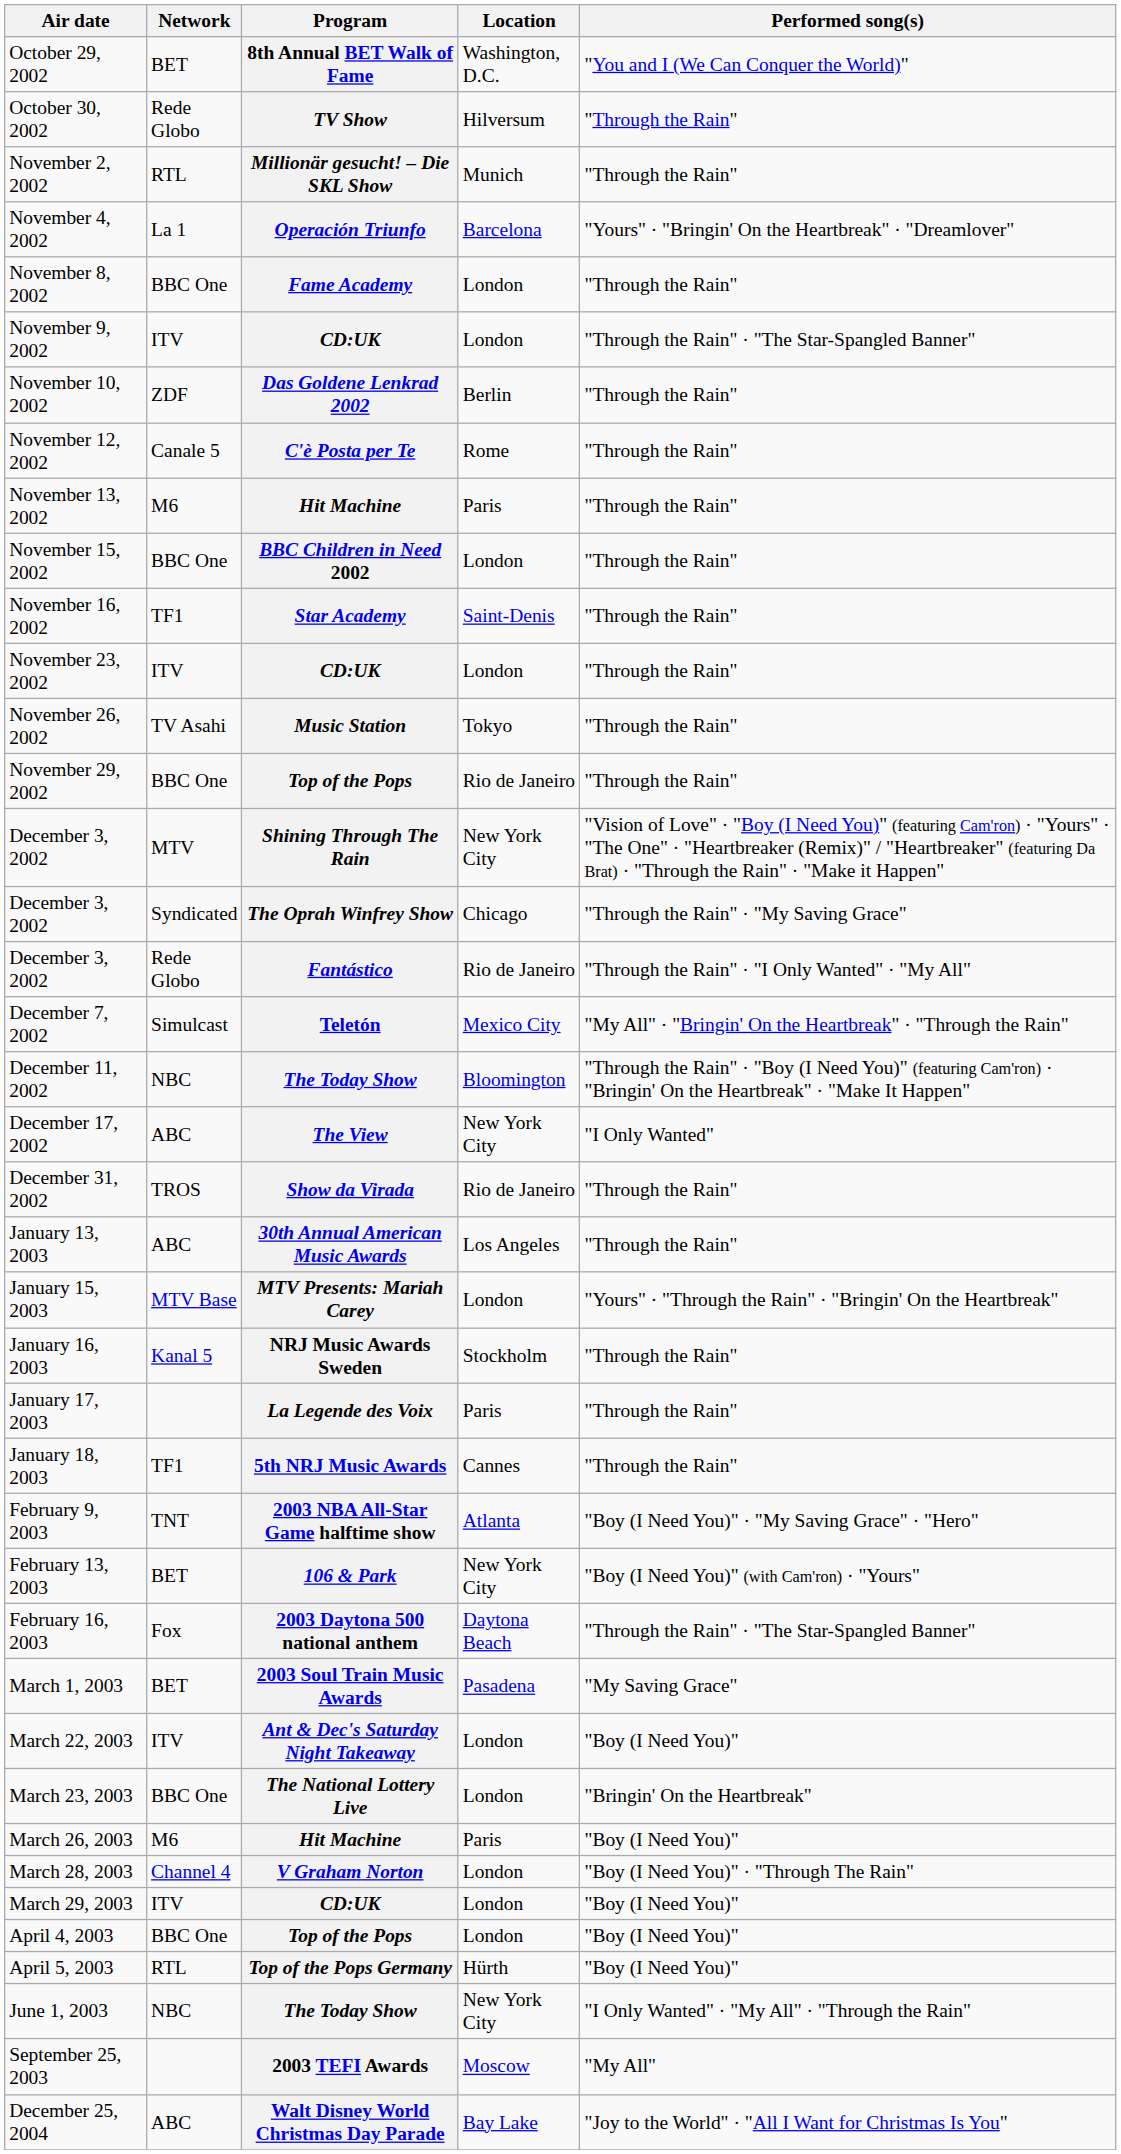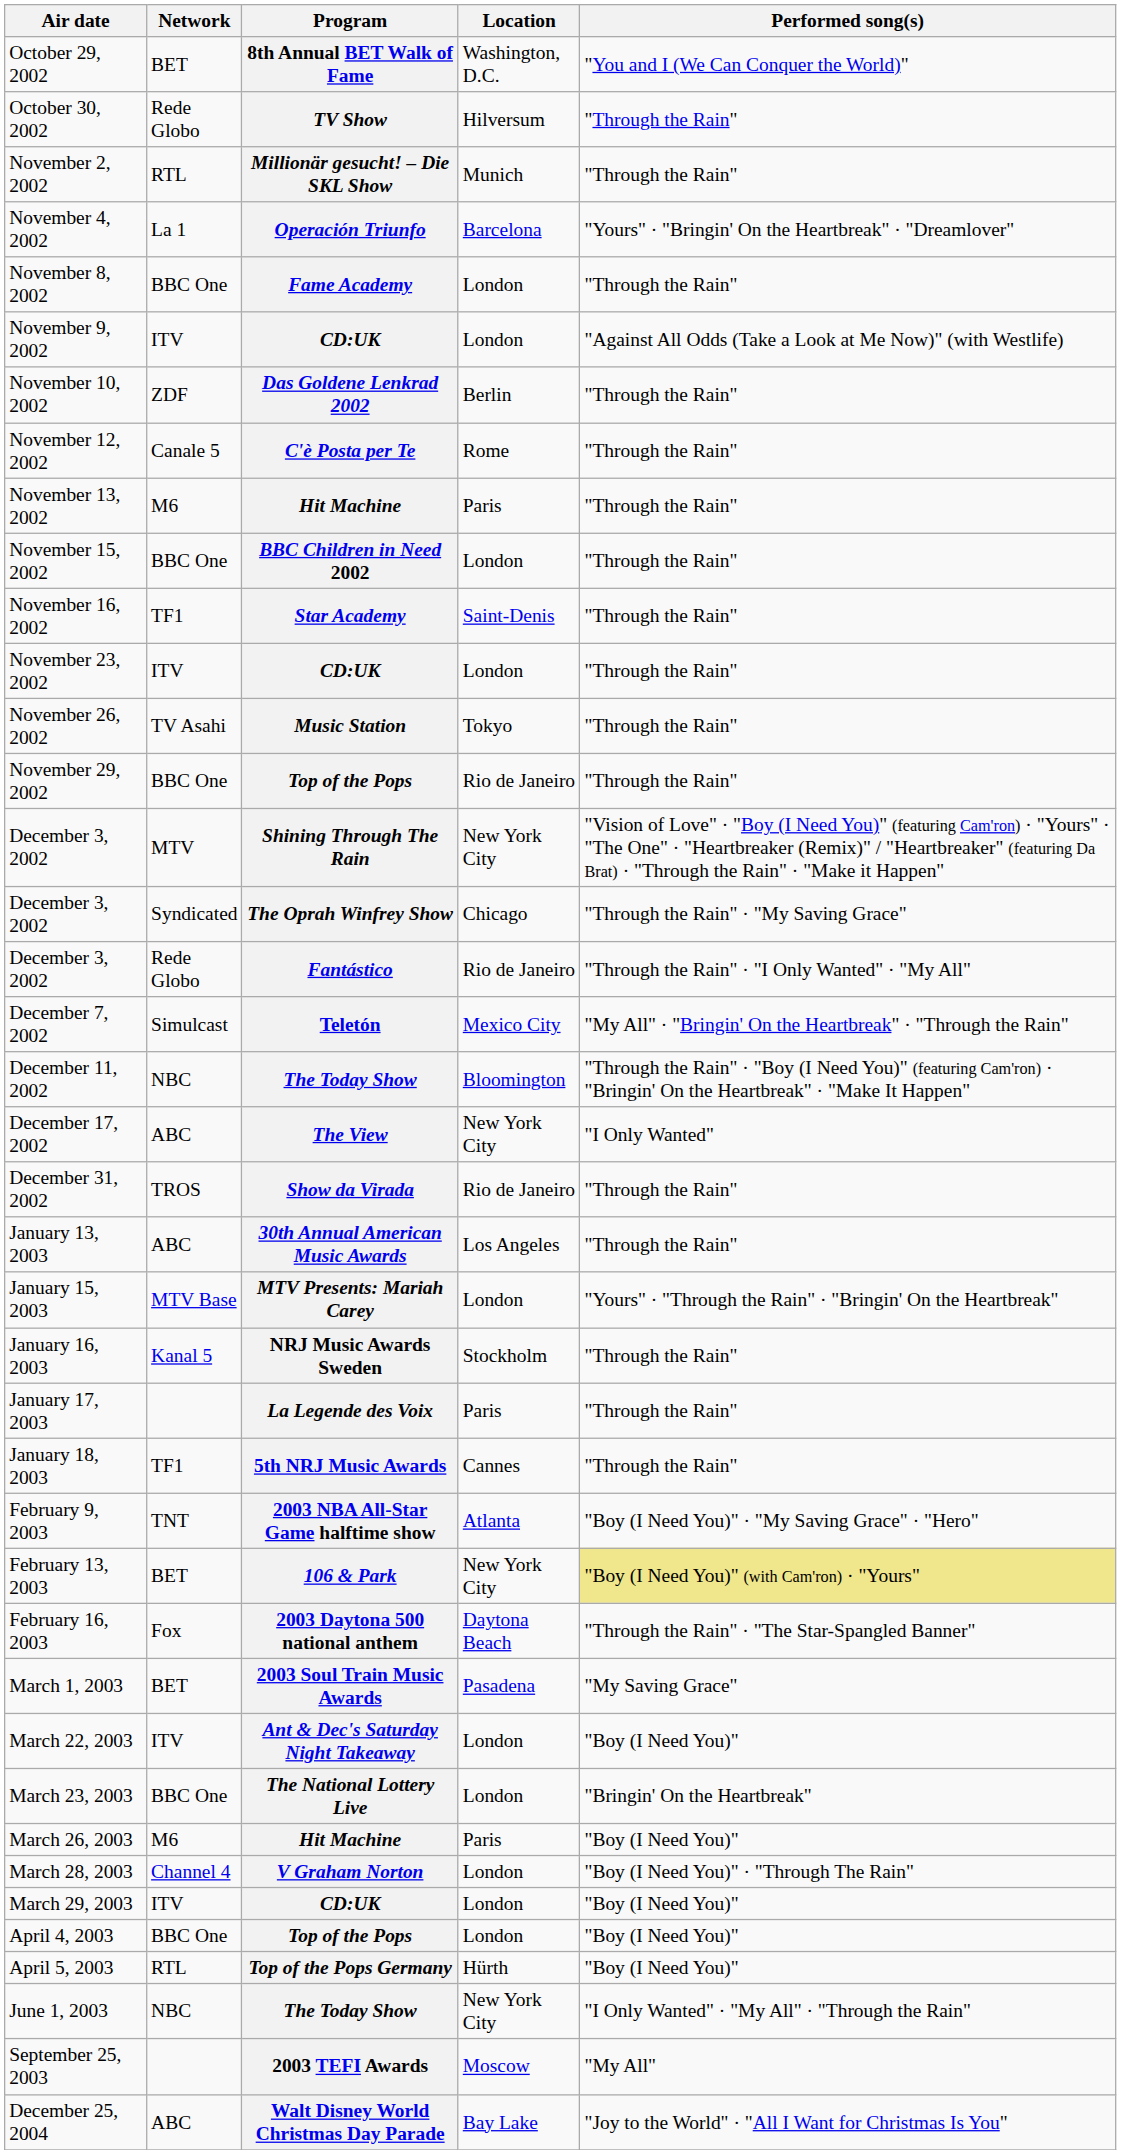(780, 339) "Through the Rain" · "The Star-Spangled Banner" -> (824, 339) "Against All Odds (Take a Look at Me Now)" (with Westlife)
(752, 1575) no background -> (752, 1575) khaki background
